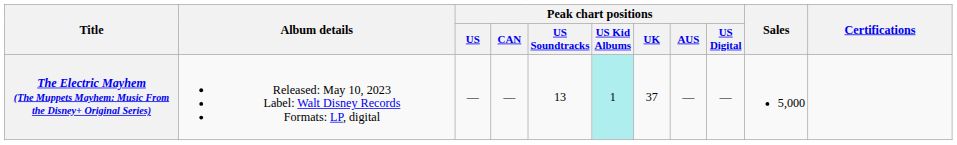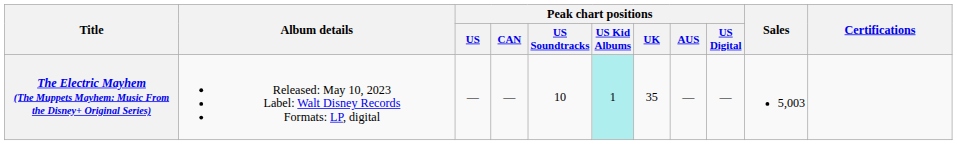(560, 97) 13 -> (560, 97) 10
(652, 97) 37 -> (652, 97) 35
(776, 104) 5,000 -> (776, 104) 5,003
